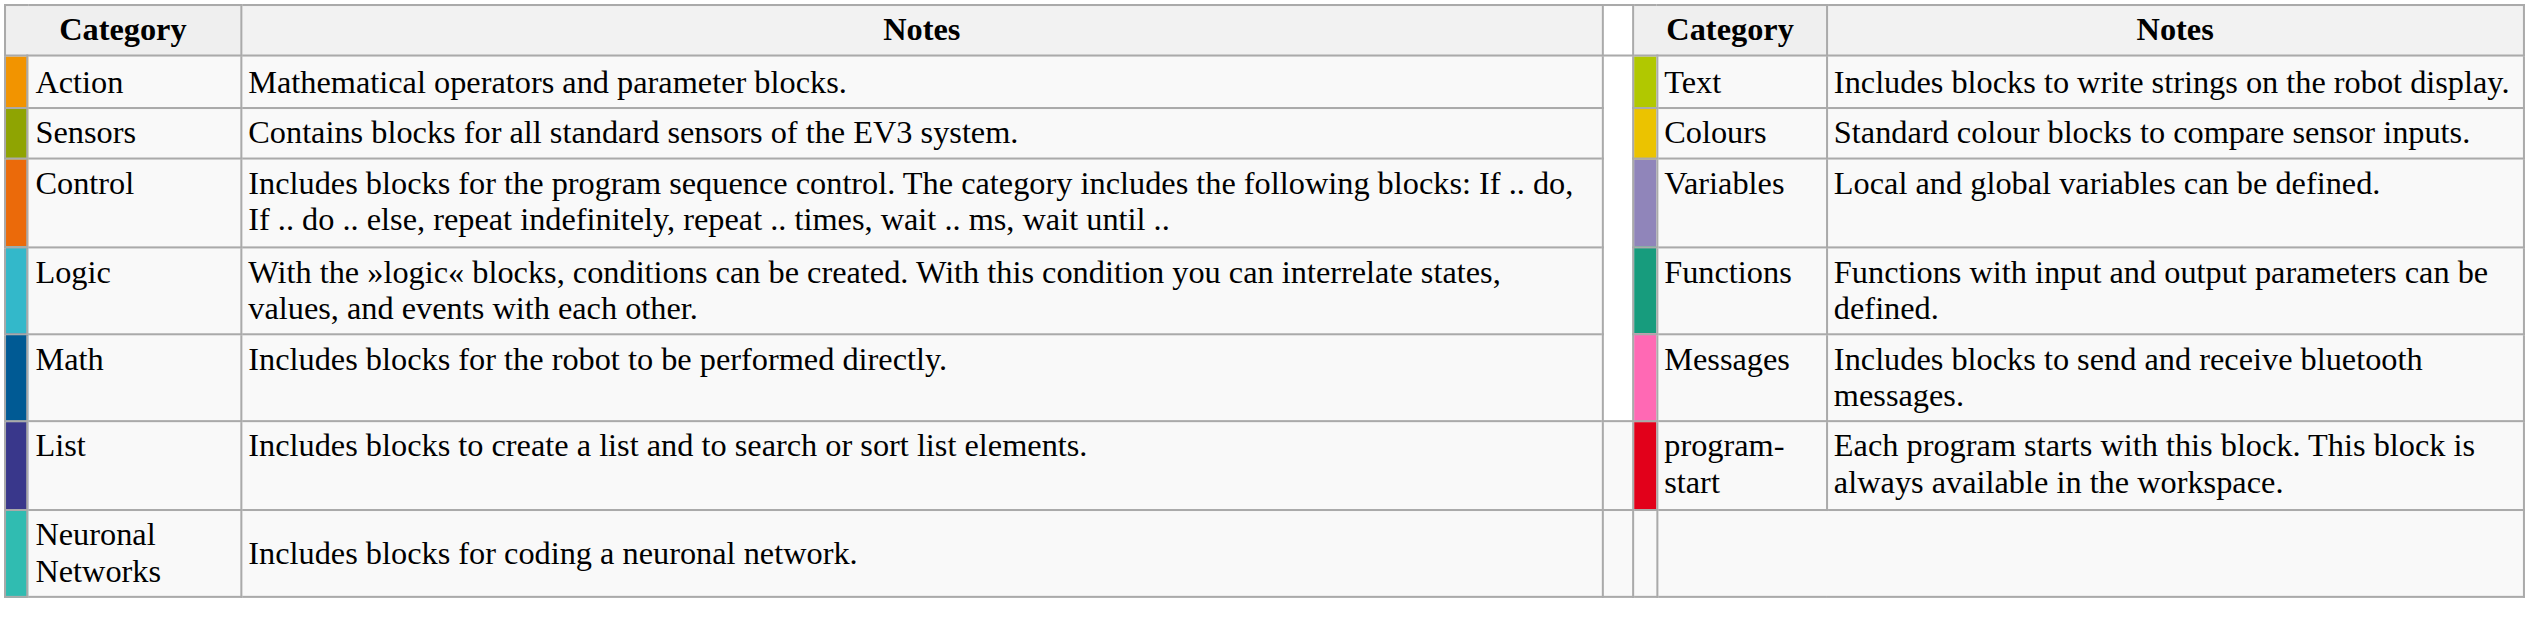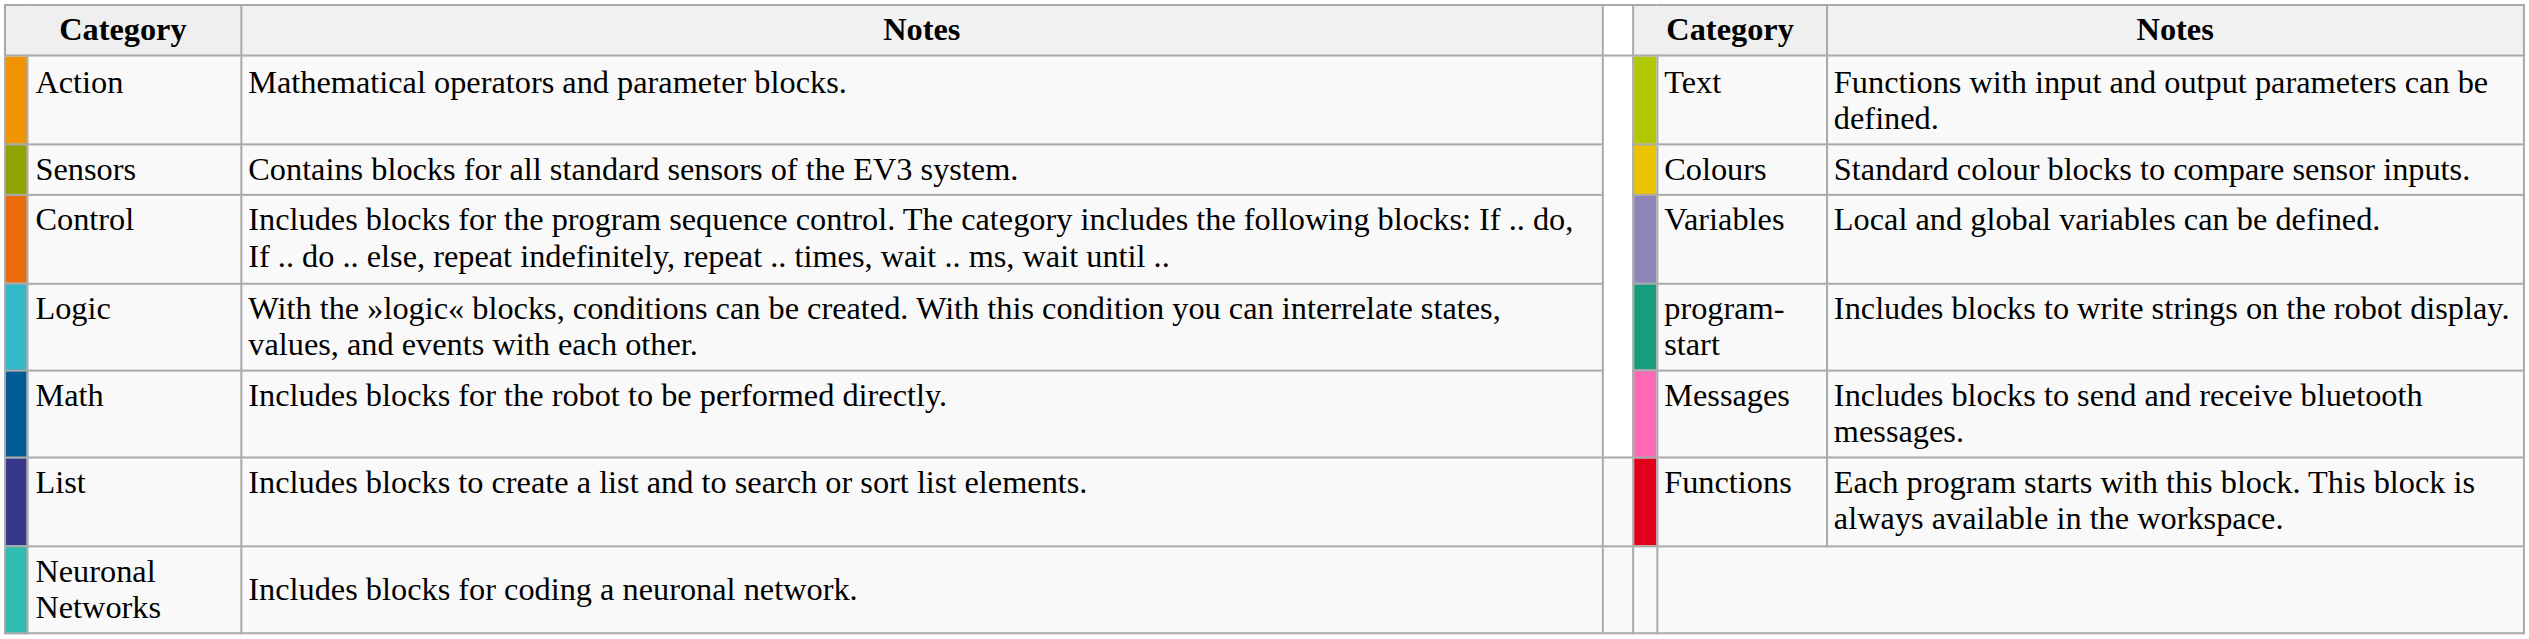(2172, 81) Includes blocks to write strings on the robot display. -> (2161, 99) Functions with input and output parameters can be defined.
(1728, 271) Functions -> (1724, 326) program-start
(2161, 289) Functions with input and output parameters can be defined. -> (2172, 307) Includes blocks to write strings on the robot display.
(1724, 464) program-start -> (1728, 483) Functions
